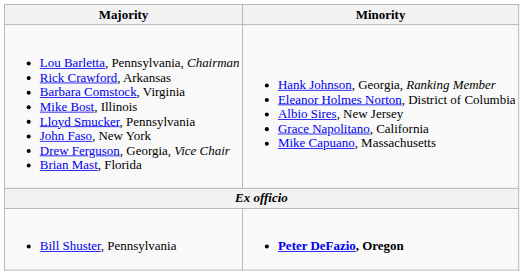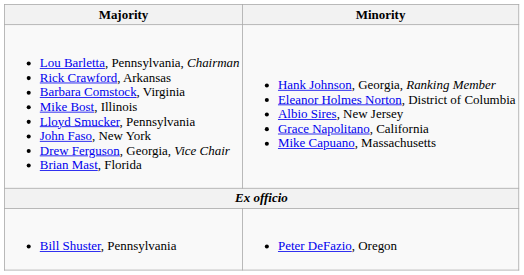(381, 246) bold -> (381, 246) normal
